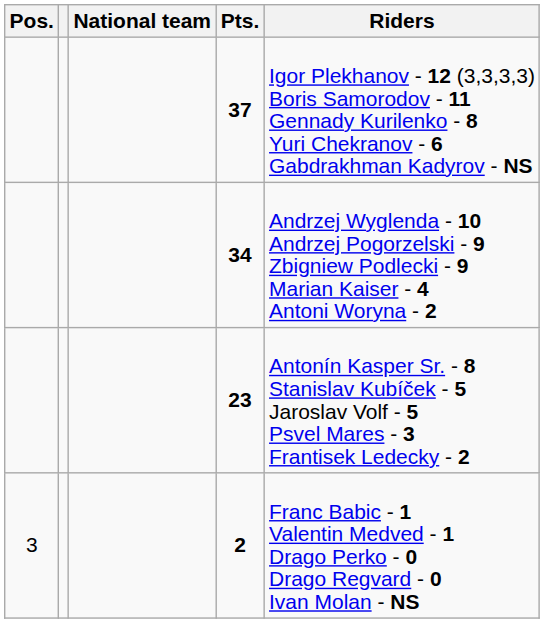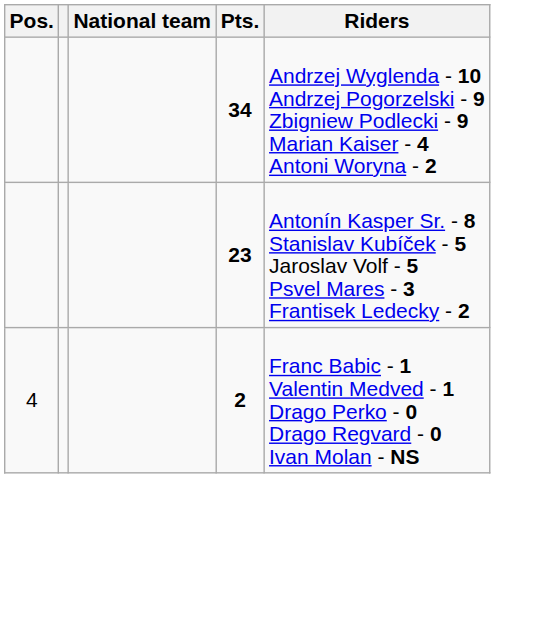- row: (240, 109)
(32, 545) 3 -> (32, 400) 4
